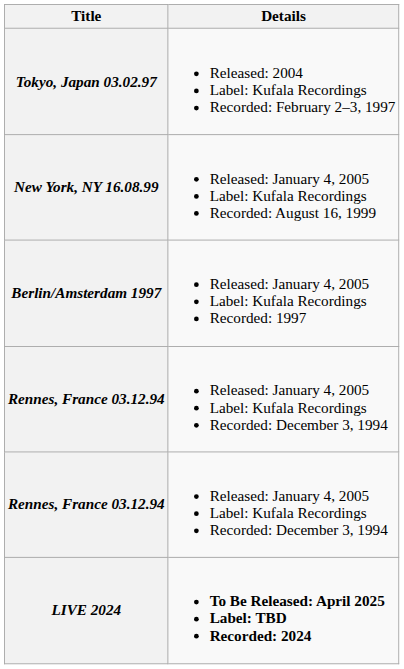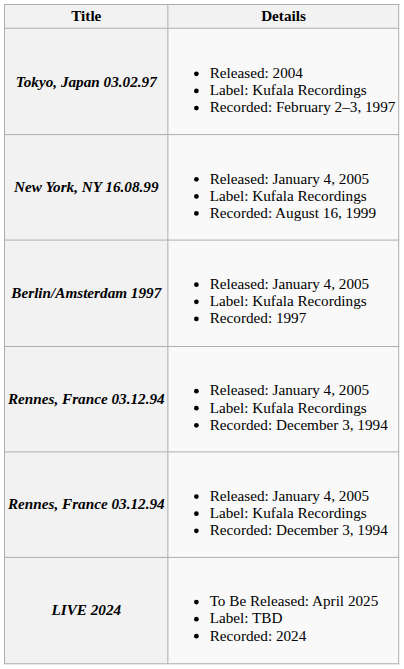(284, 619) bold -> (284, 619) normal
